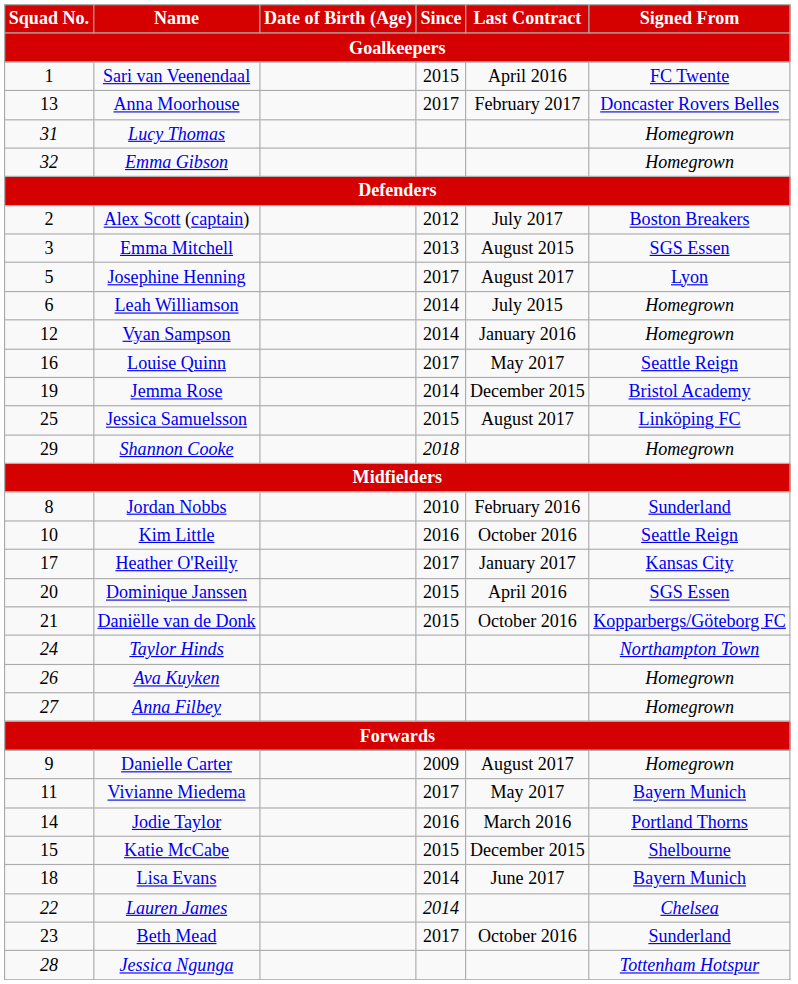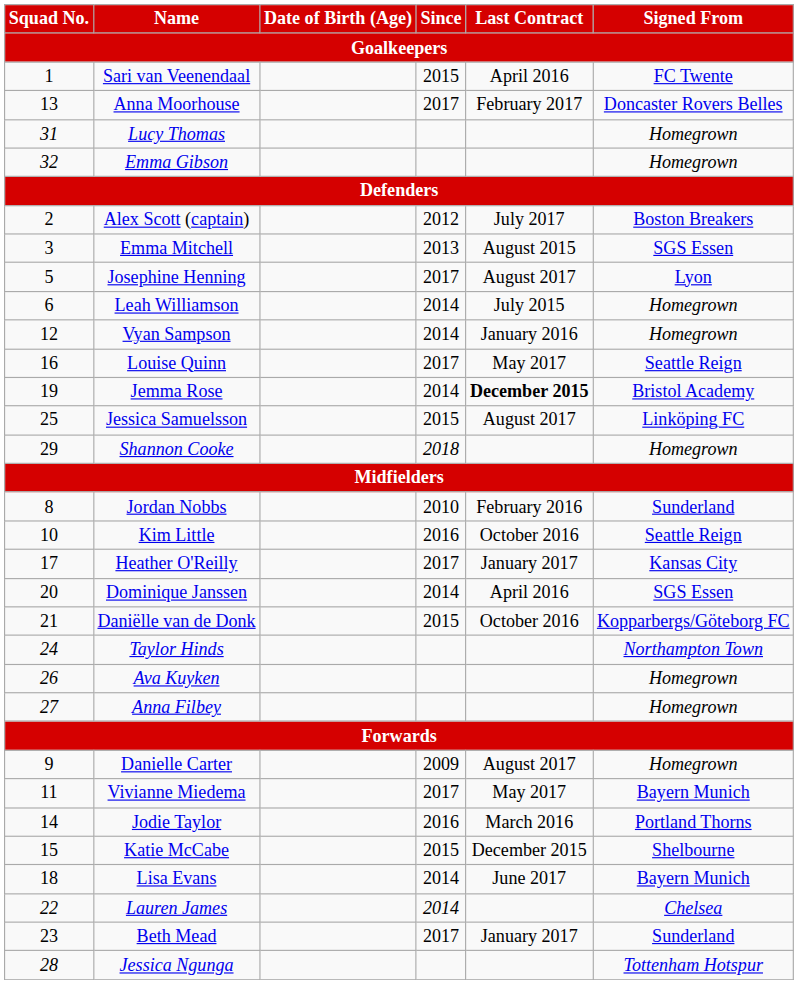(527, 391) normal -> (529, 391) bold
(441, 592) 2015 -> (441, 592) 2014
(527, 936) October 2016 -> (529, 936) January 2017
